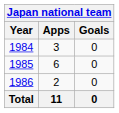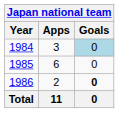(94, 47) no background -> (94, 47) lightblue background
(94, 82) normal -> (94, 82) bold
